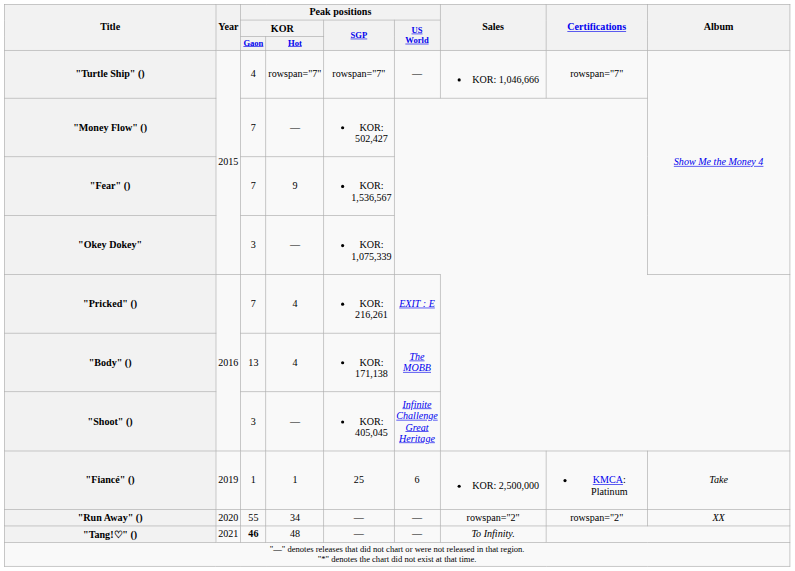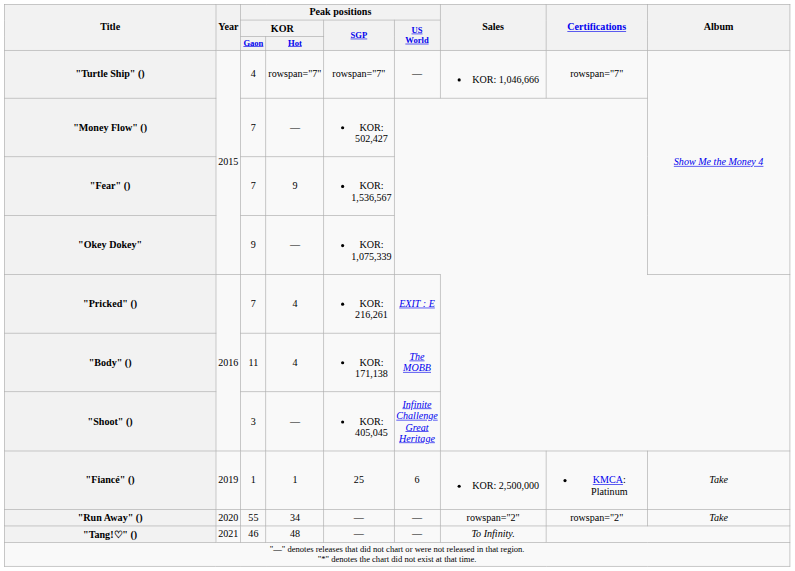(253, 245) 3 -> (253, 245) 9
(253, 362) 13 -> (253, 362) 11
(719, 517) XX -> (719, 517) Take
(253, 534) bold -> (253, 534) normal
